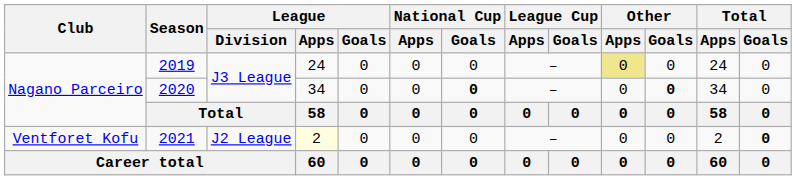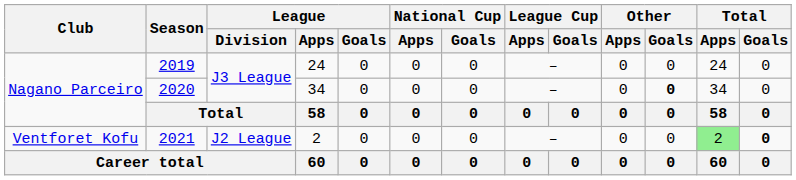(623, 65) khaki background -> (623, 65) no background
(473, 90) bold -> (473, 90) normal
(317, 139) lightyellow background -> (317, 139) no background
(718, 139) no background -> (718, 139) lightgreen background
